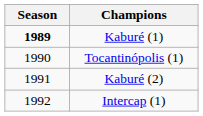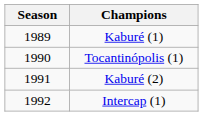(37, 36) bold -> (37, 36) normal
